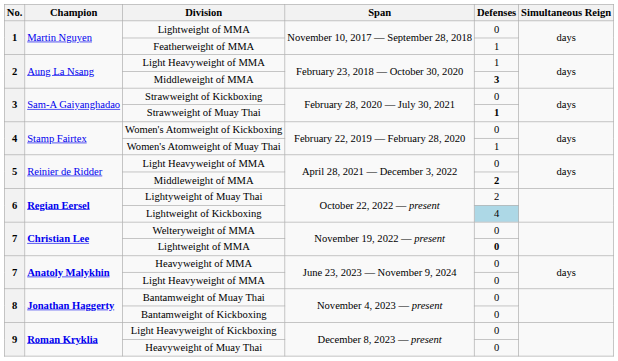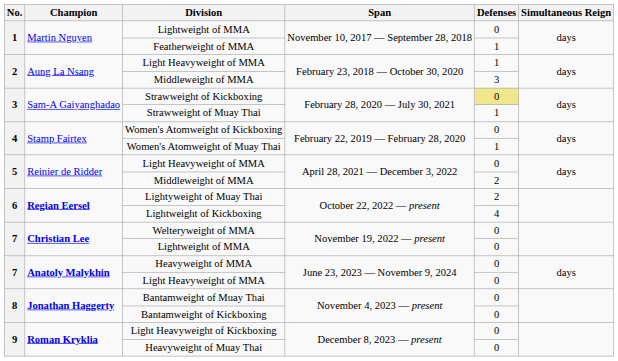(497, 79) bold -> (497, 79) normal
(497, 96) no background -> (497, 96) khaki background
(497, 113) bold -> (497, 113) normal
(497, 180) bold -> (497, 180) normal
(497, 213) lightblue background -> (497, 213) no background
(497, 247) bold -> (497, 247) normal
